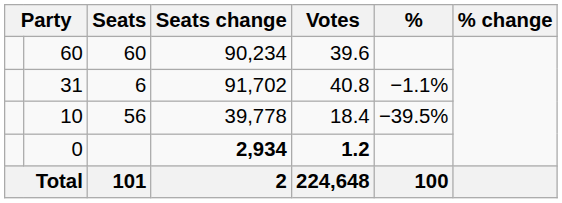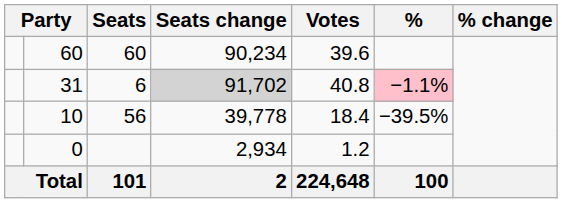(256, 85) no background -> (256, 85) lightgrey background
(419, 85) no background -> (419, 85) pink background
(261, 149) bold -> (261, 149) normal
(355, 149) bold -> (355, 149) normal
